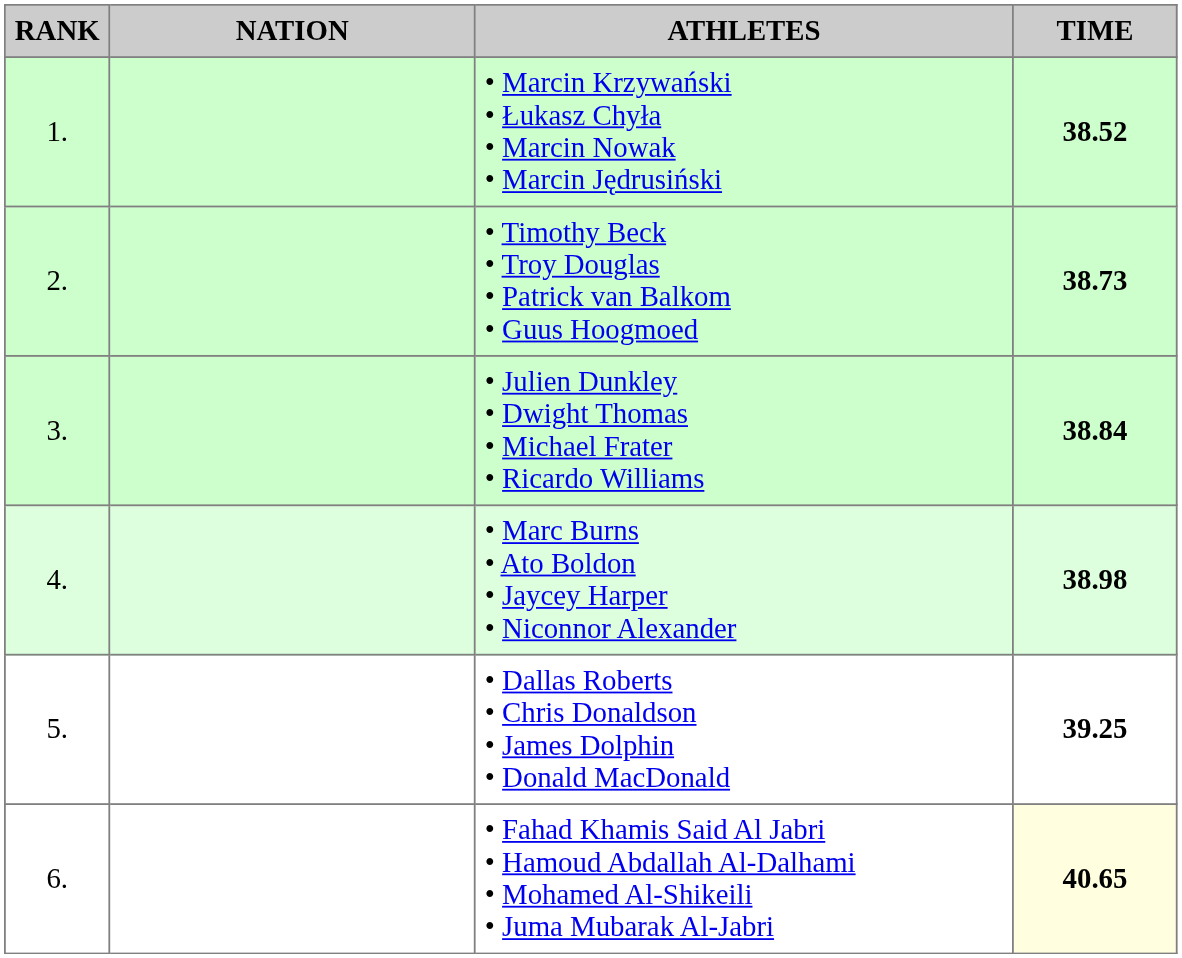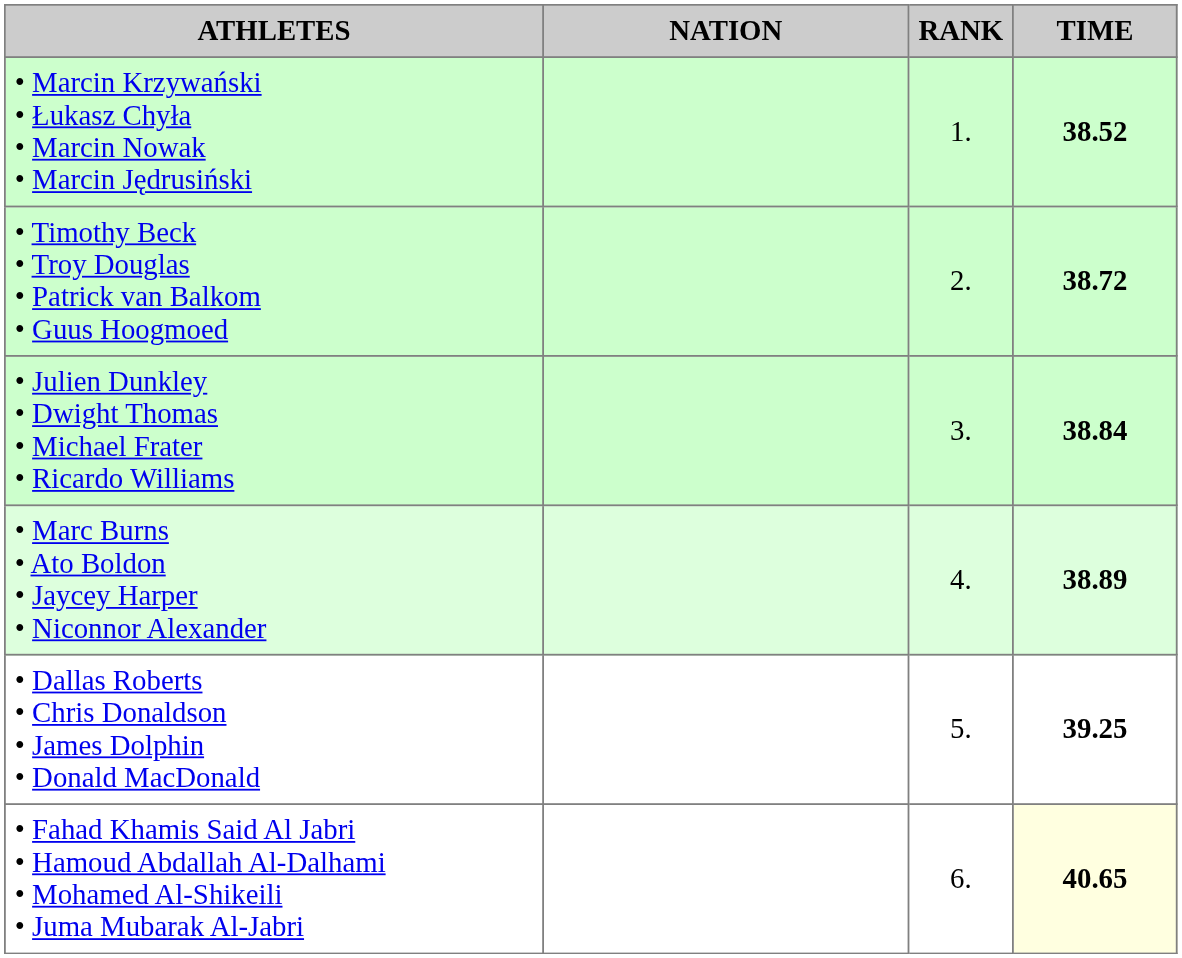columns swapped: (57, 30) <-> (744, 30)
(1095, 280) 38.73 -> (1095, 280) 38.72
(1095, 579) 38.98 -> (1095, 579) 38.89
